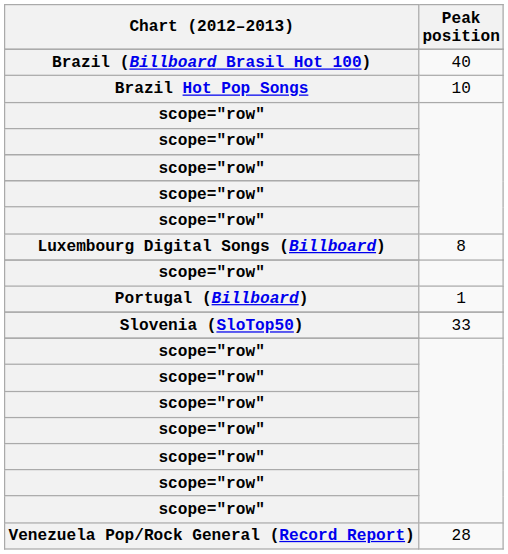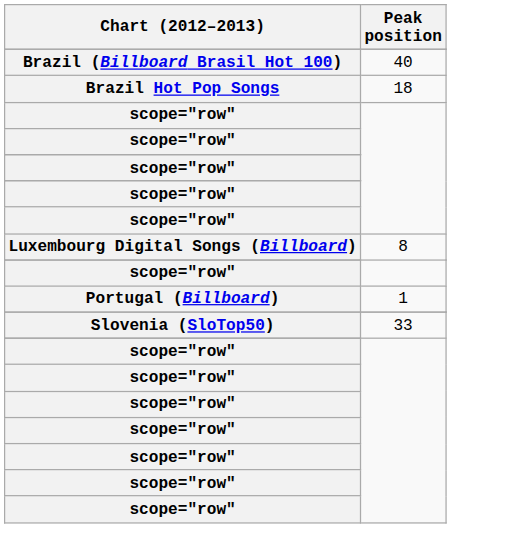(461, 89) 10 -> (403, 89) 18
- row: (212, 536)
